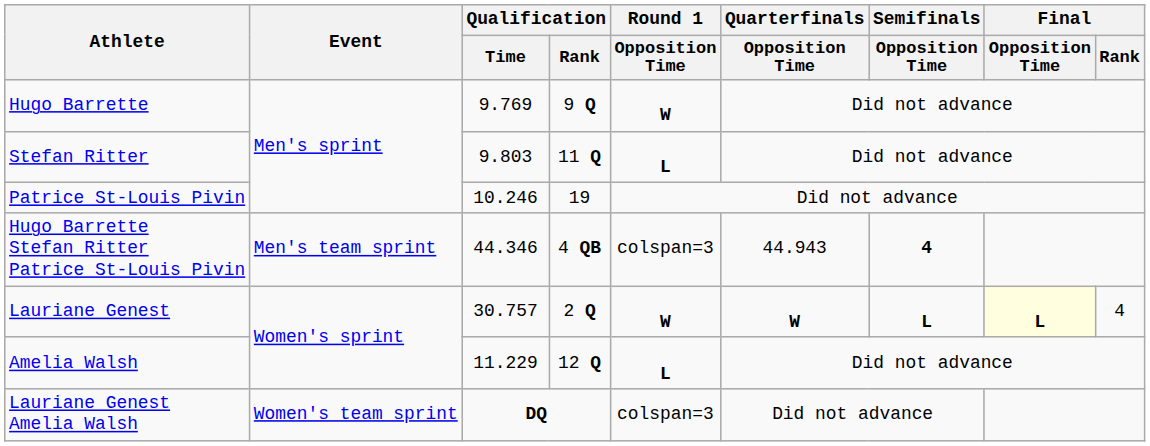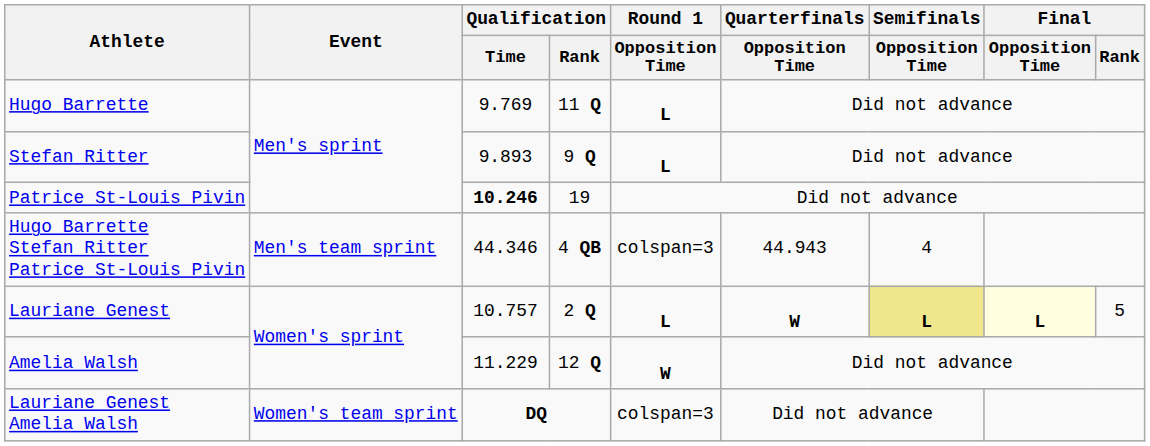(580, 105) 9 Q -> (580, 105) 11 Q
(665, 116) W -> (665, 116) L
(505, 157) 9.803 -> (505, 157) 9.893
(580, 157) 11 Q -> (580, 157) 9 Q
(505, 198) normal -> (505, 198) bold
(927, 249) bold -> (927, 249) normal
(505, 311) 30.757 -> (505, 311) 10.757
(665, 322) W -> (665, 322) L
(927, 322) no background -> (927, 322) khaki background
(1120, 311) 4 -> (1120, 311) 5
(665, 373) L -> (665, 373) W
